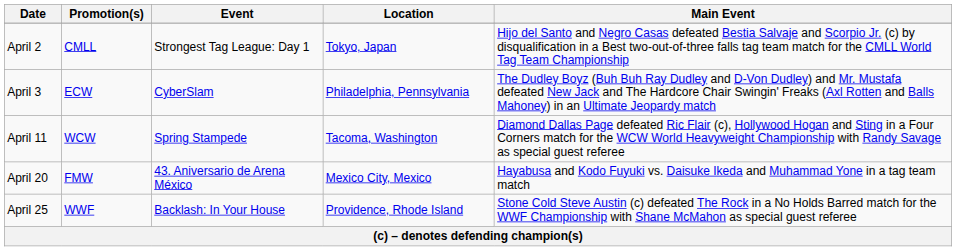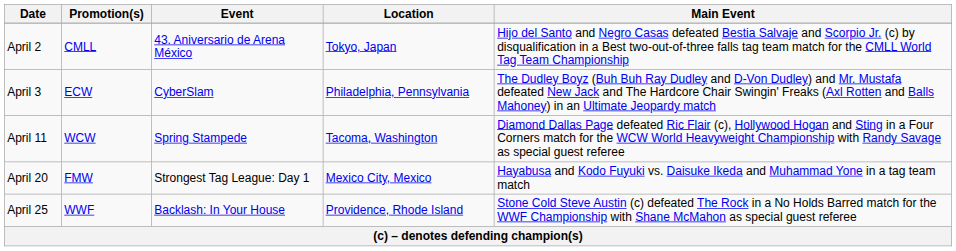(232, 46) Strongest Tag League: Day 1 -> (220, 46) 43. Aniversario de Arena México
(220, 177) 43. Aniversario de Arena México -> (232, 177) Strongest Tag League: Day 1
